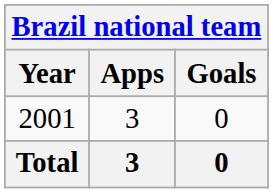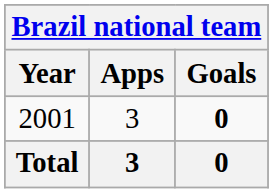(221, 118) normal -> (221, 118) bold
